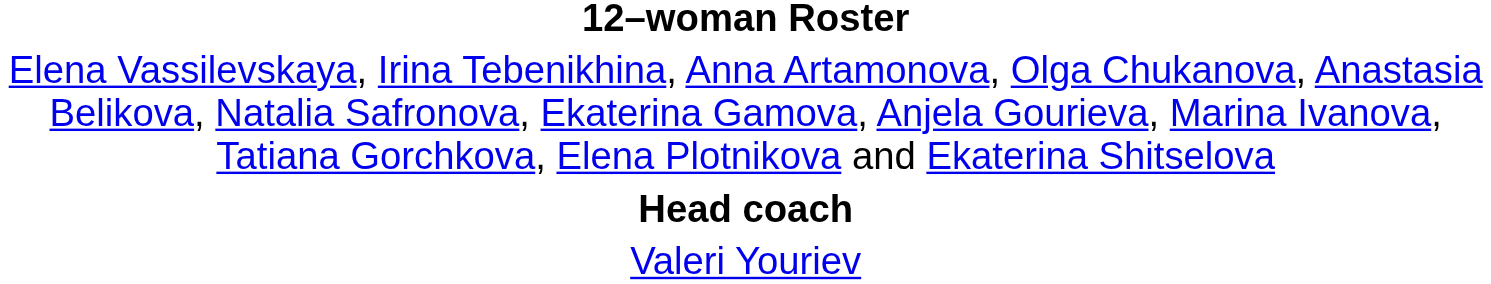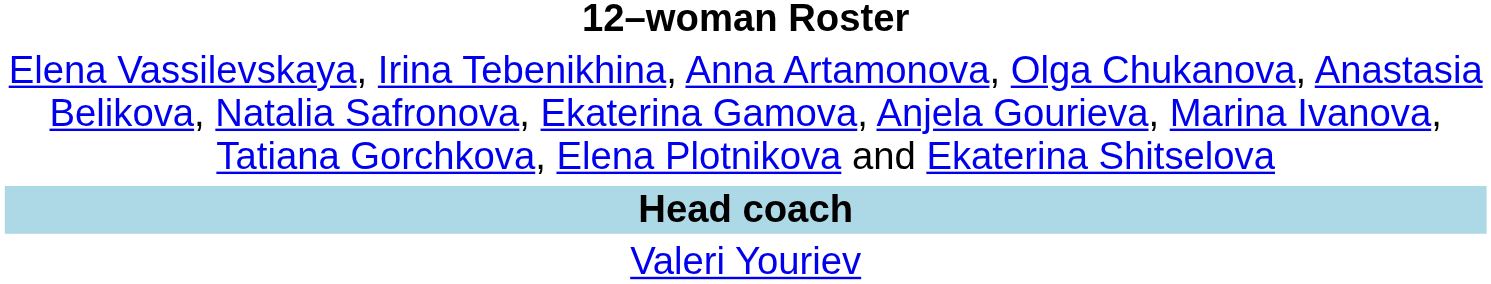(746, 209) no background -> (746, 209) lightblue background
